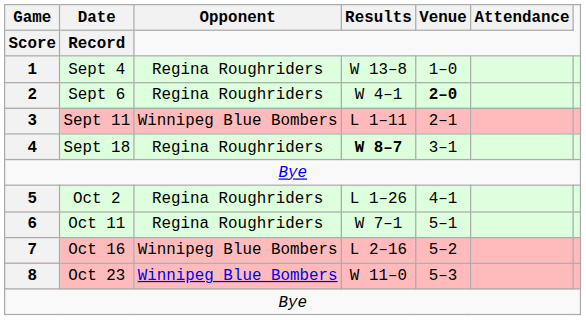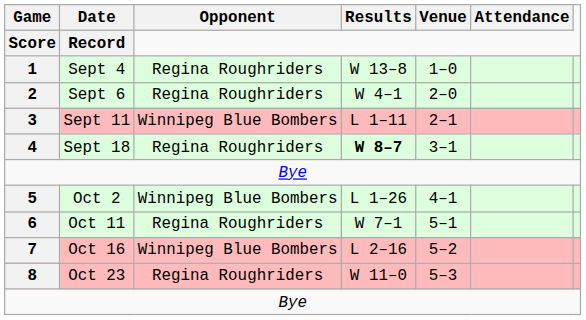(443, 95) bold -> (443, 95) normal
(238, 198) Regina Roughriders -> (238, 198) Winnipeg Blue Bombers
(238, 276) Winnipeg Blue Bombers -> (238, 276) Regina Roughriders
